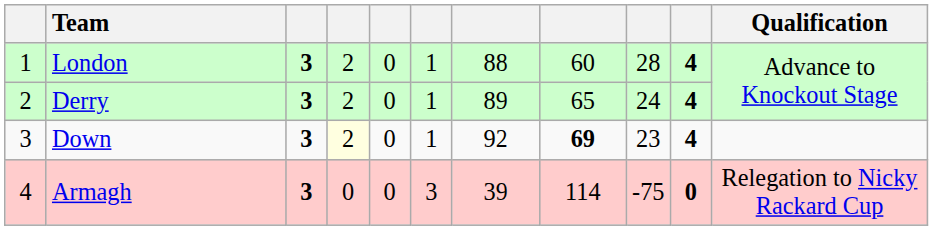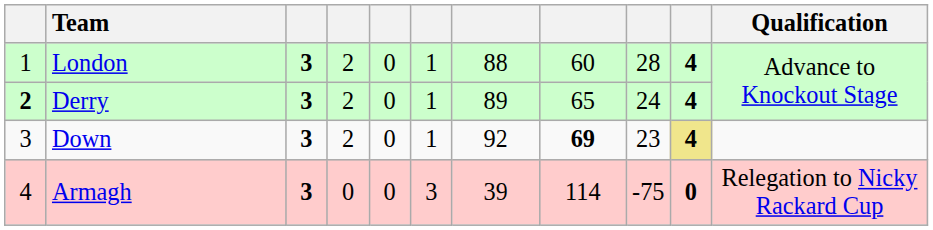(26, 100) normal -> (26, 100) bold
(348, 139) lightyellow background -> (348, 139) no background
(691, 139) no background -> (691, 139) khaki background
